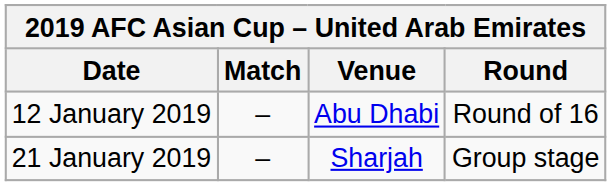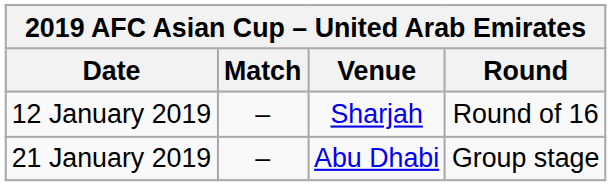(377, 114) Abu Dhabi -> (377, 114) Sharjah
(377, 158) Sharjah -> (377, 158) Abu Dhabi
